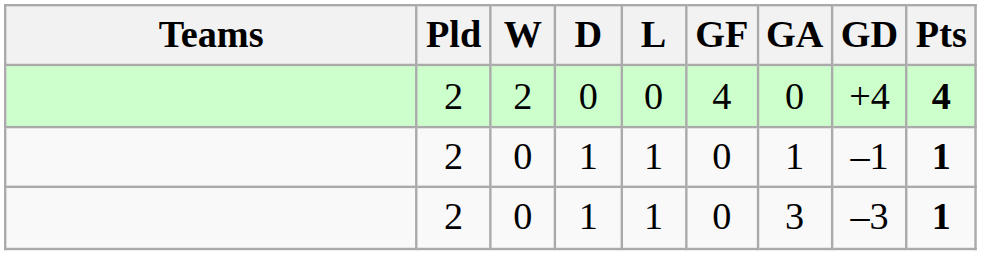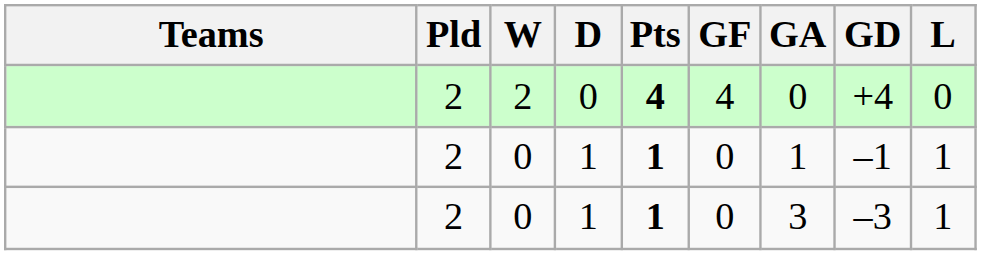columns swapped: (654, 34) <-> (941, 34)
